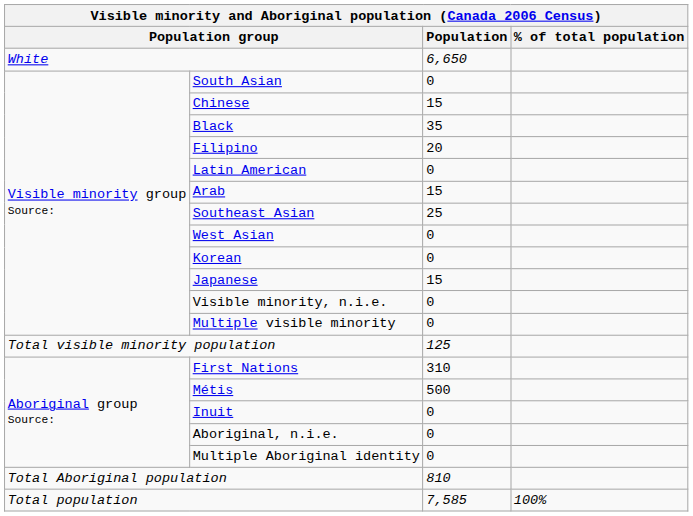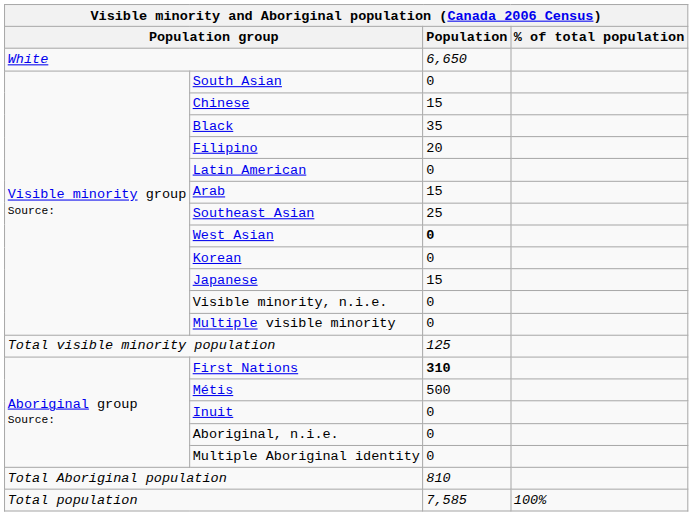(430, 236) normal -> (430, 236) bold
(438, 368) normal -> (438, 368) bold
